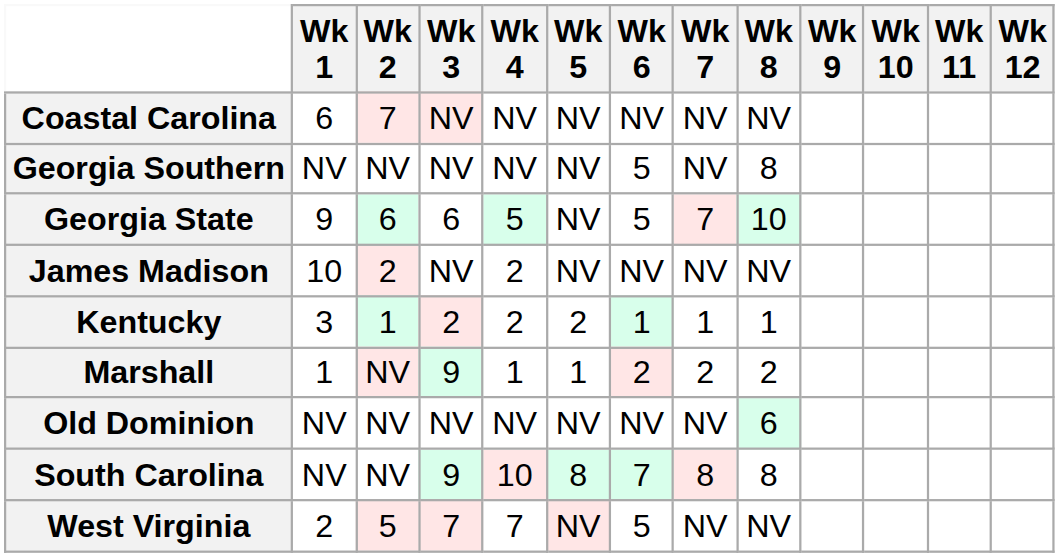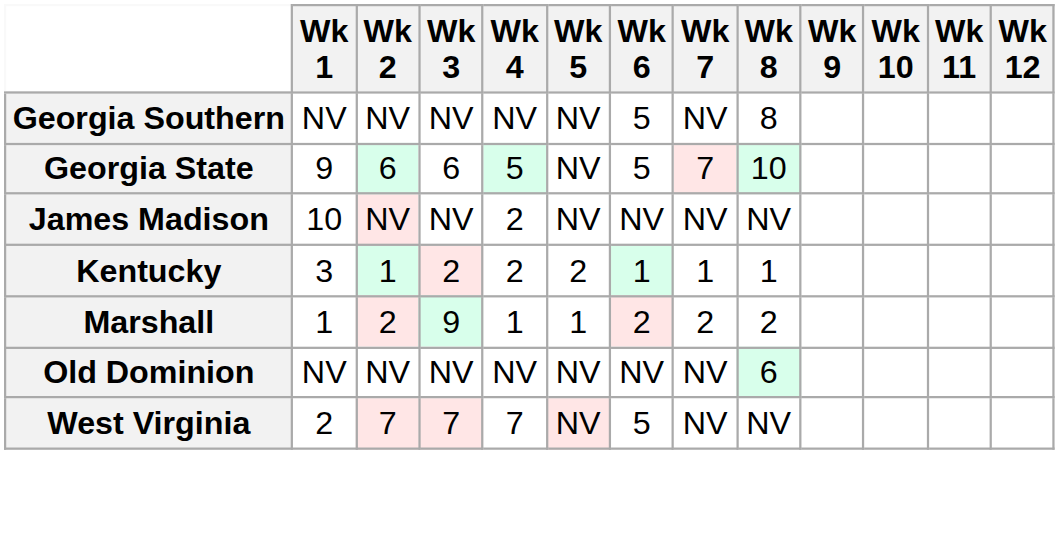- row: (149, 118)
(388, 271) 2 -> (388, 220) NV
(388, 373) NV -> (388, 322) 2
- row: (149, 475)
(388, 525) 5 -> (388, 424) 7
